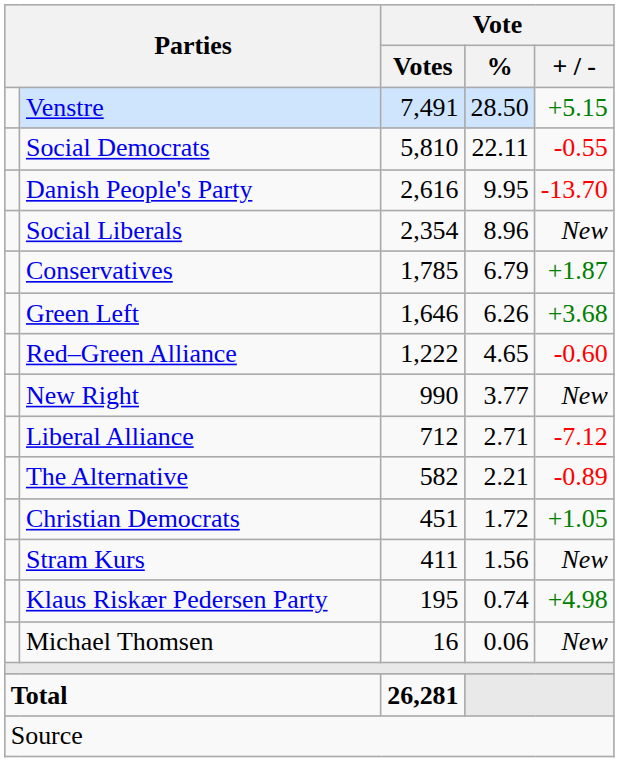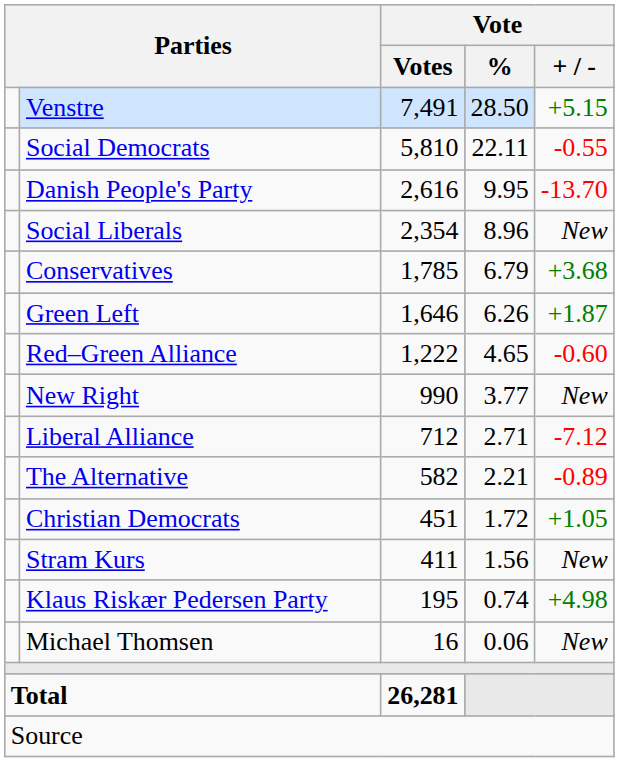(578, 271) +1.87 -> (578, 271) +3.68
(578, 312) +3.68 -> (578, 312) +1.87
